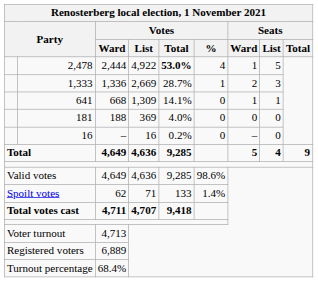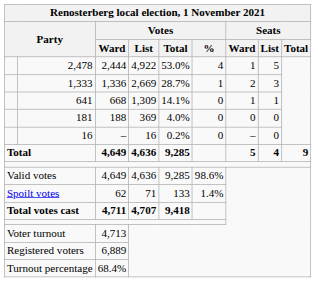(176, 65) bold -> (176, 65) normal
